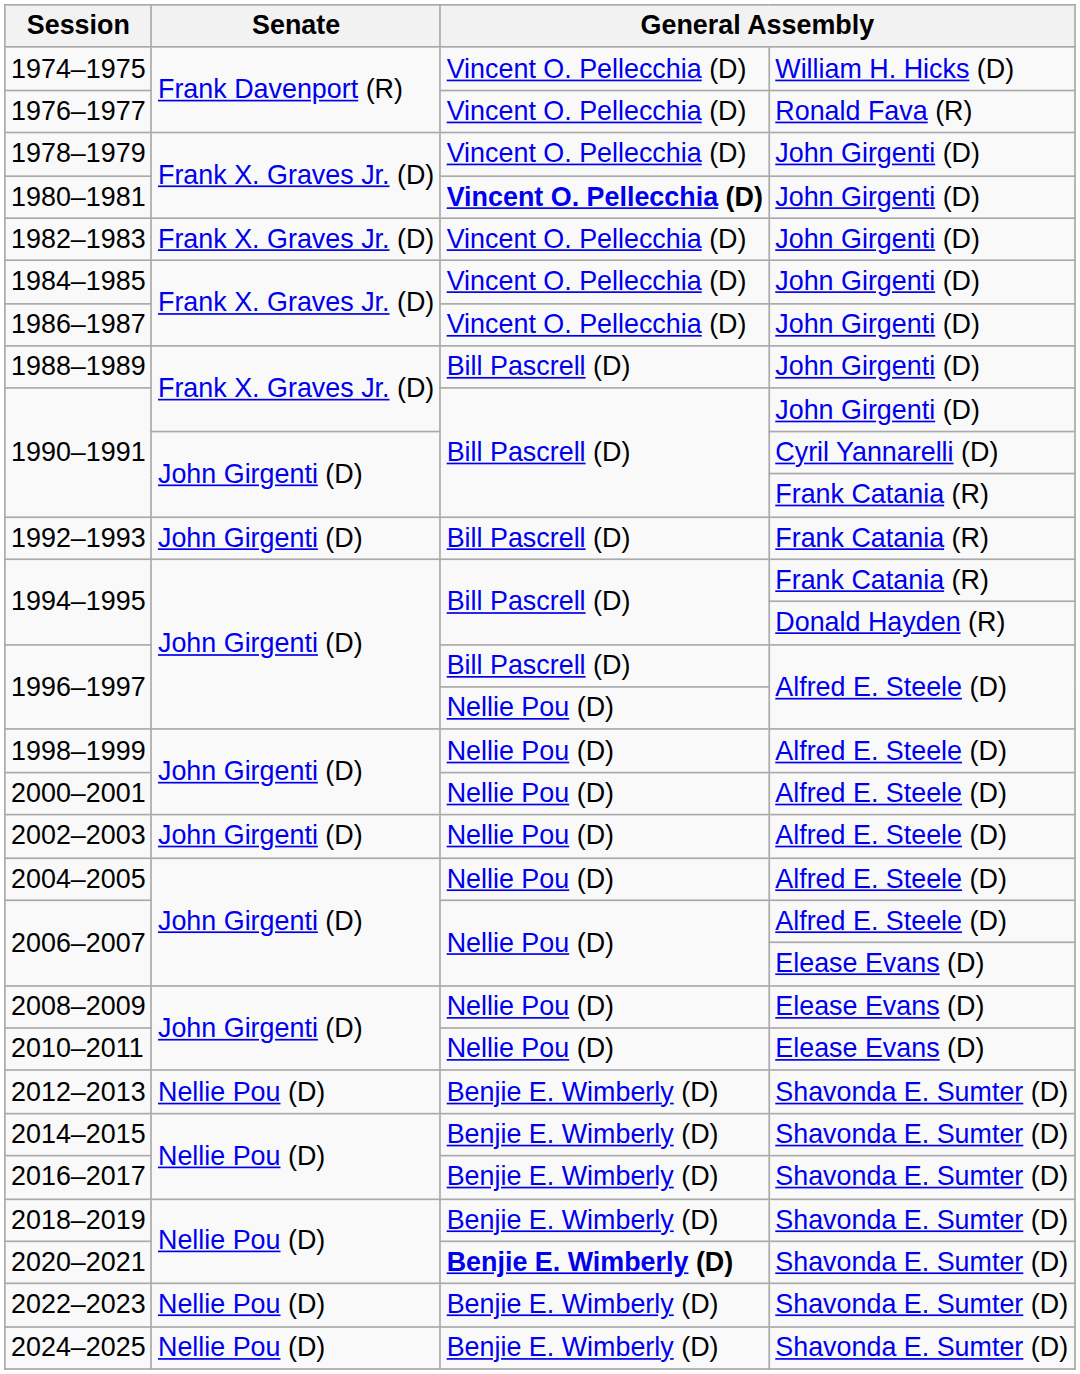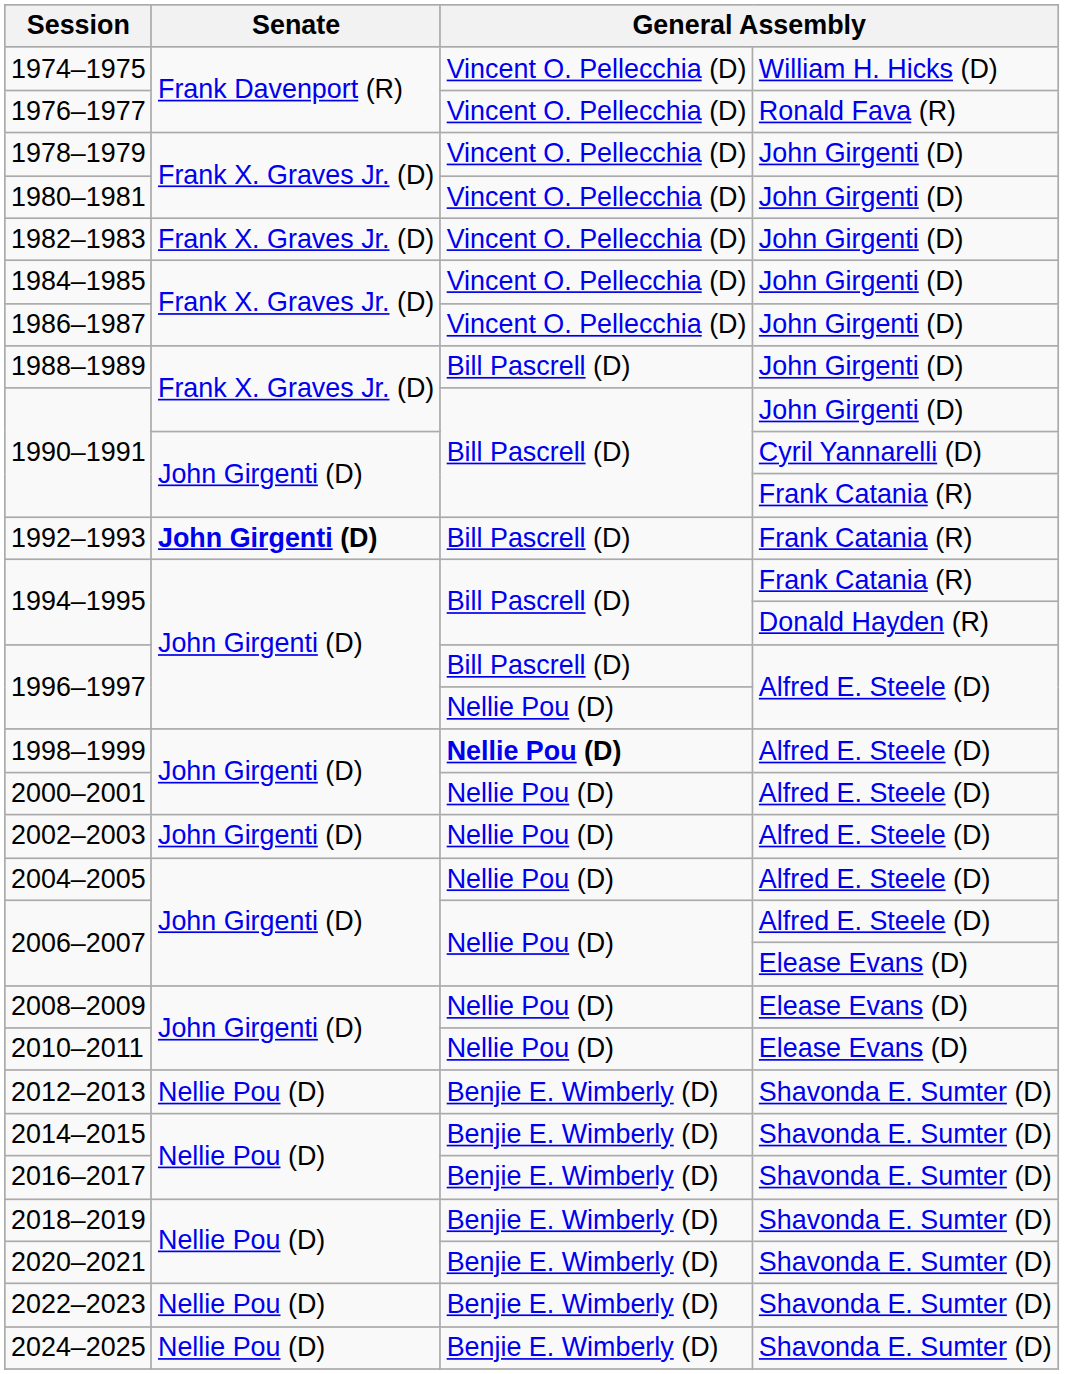(605, 196) bold -> (597, 196) normal
(260, 537) normal -> (268, 537) bold
(530, 750) normal -> (534, 750) bold
(590, 1262) bold -> (583, 1262) normal
